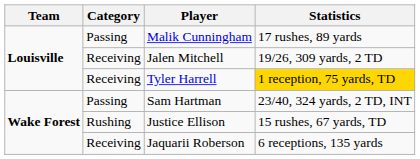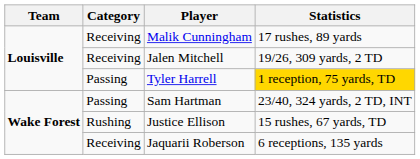(107, 36) Passing -> (114, 36) Receiving
(114, 79) Receiving -> (107, 79) Passing
